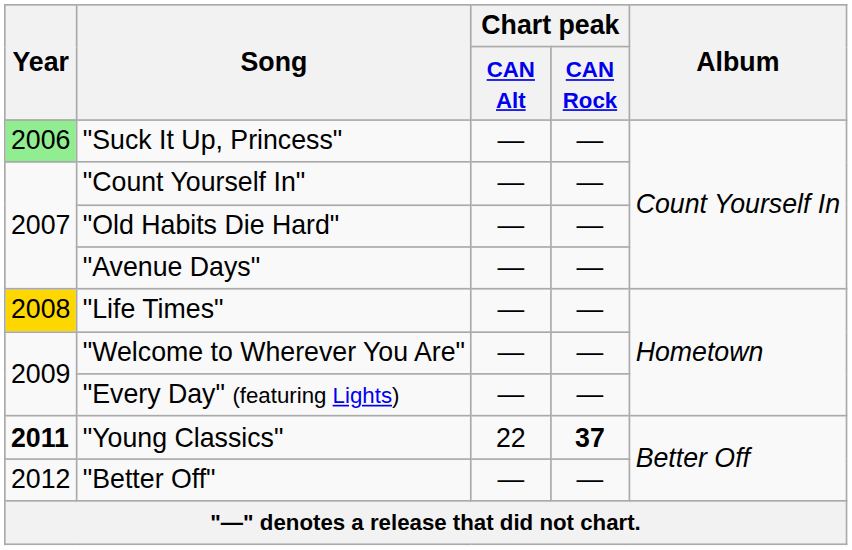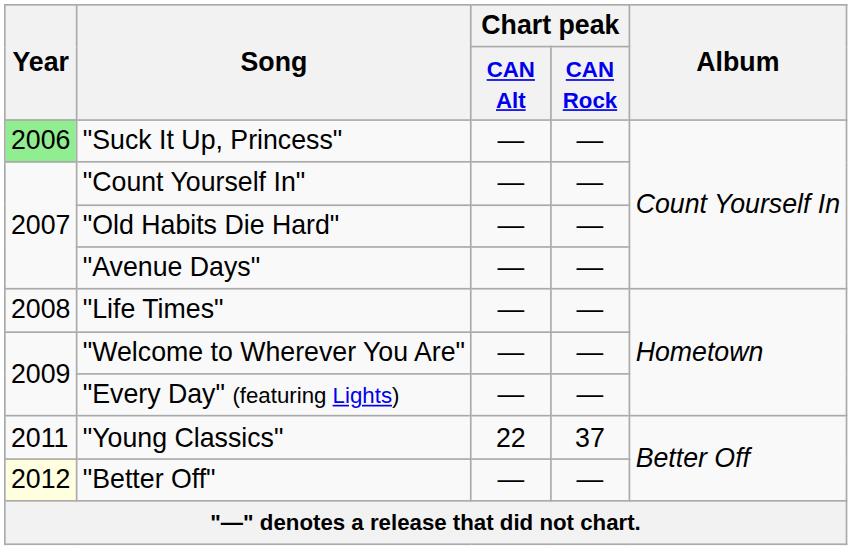(41, 310) gold background -> (41, 310) no background
(40, 437) bold -> (40, 437) normal
(590, 437) bold -> (590, 437) normal
(41, 479) no background -> (41, 479) lightyellow background
